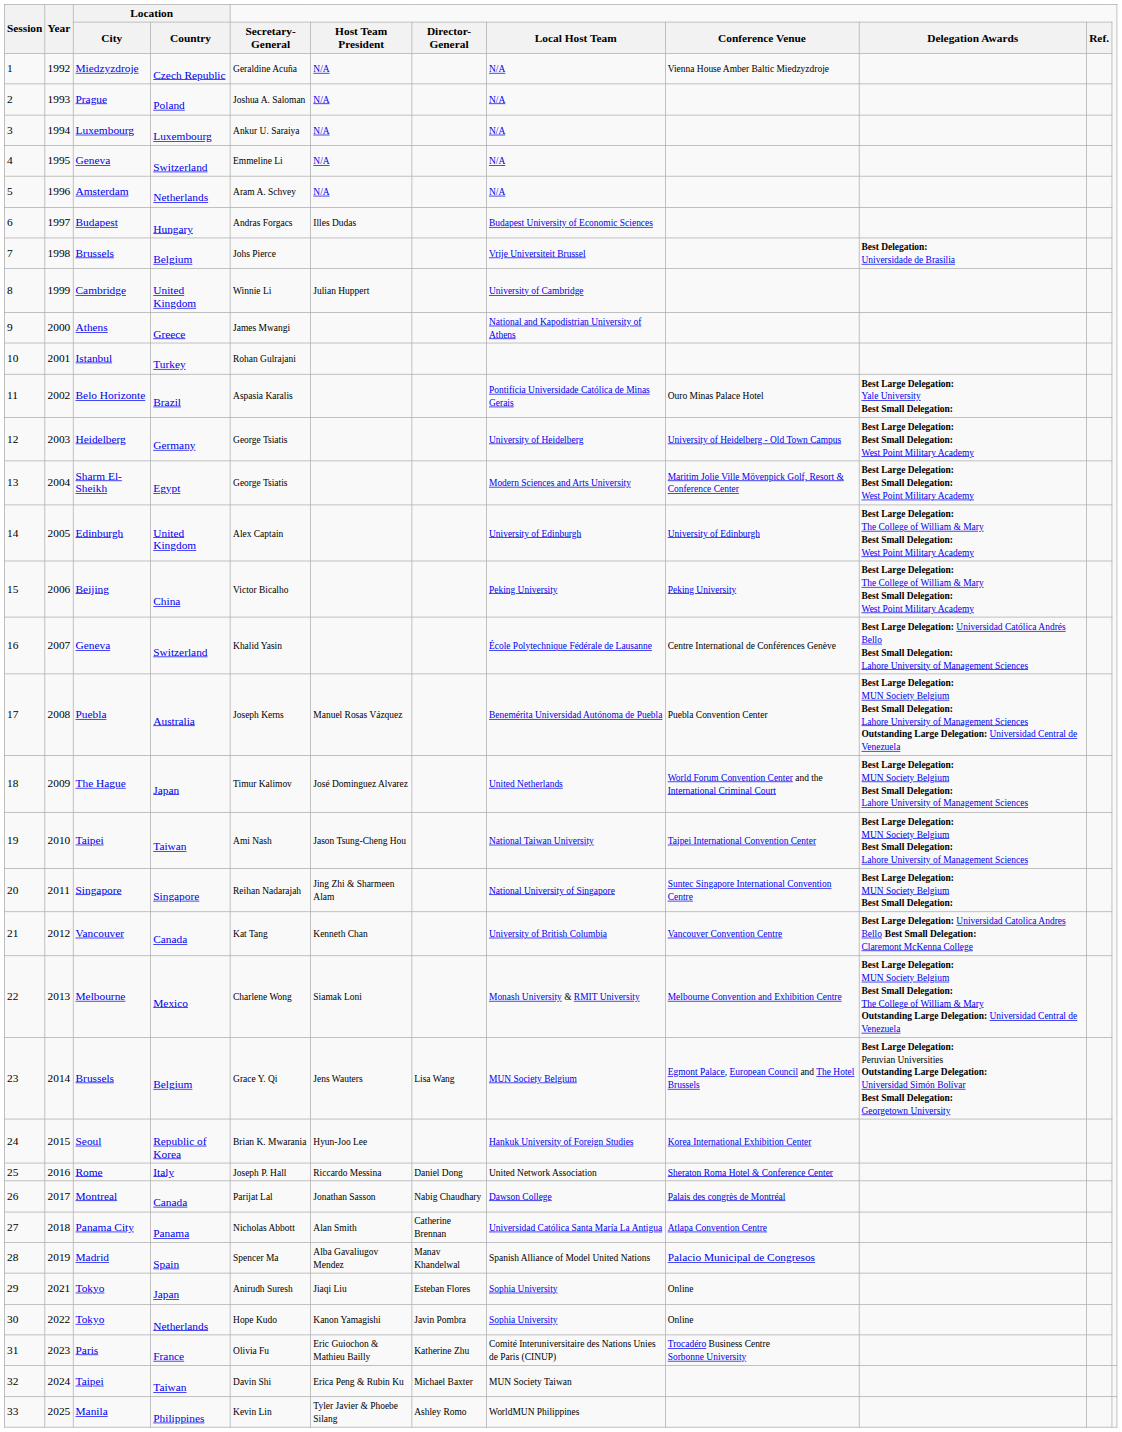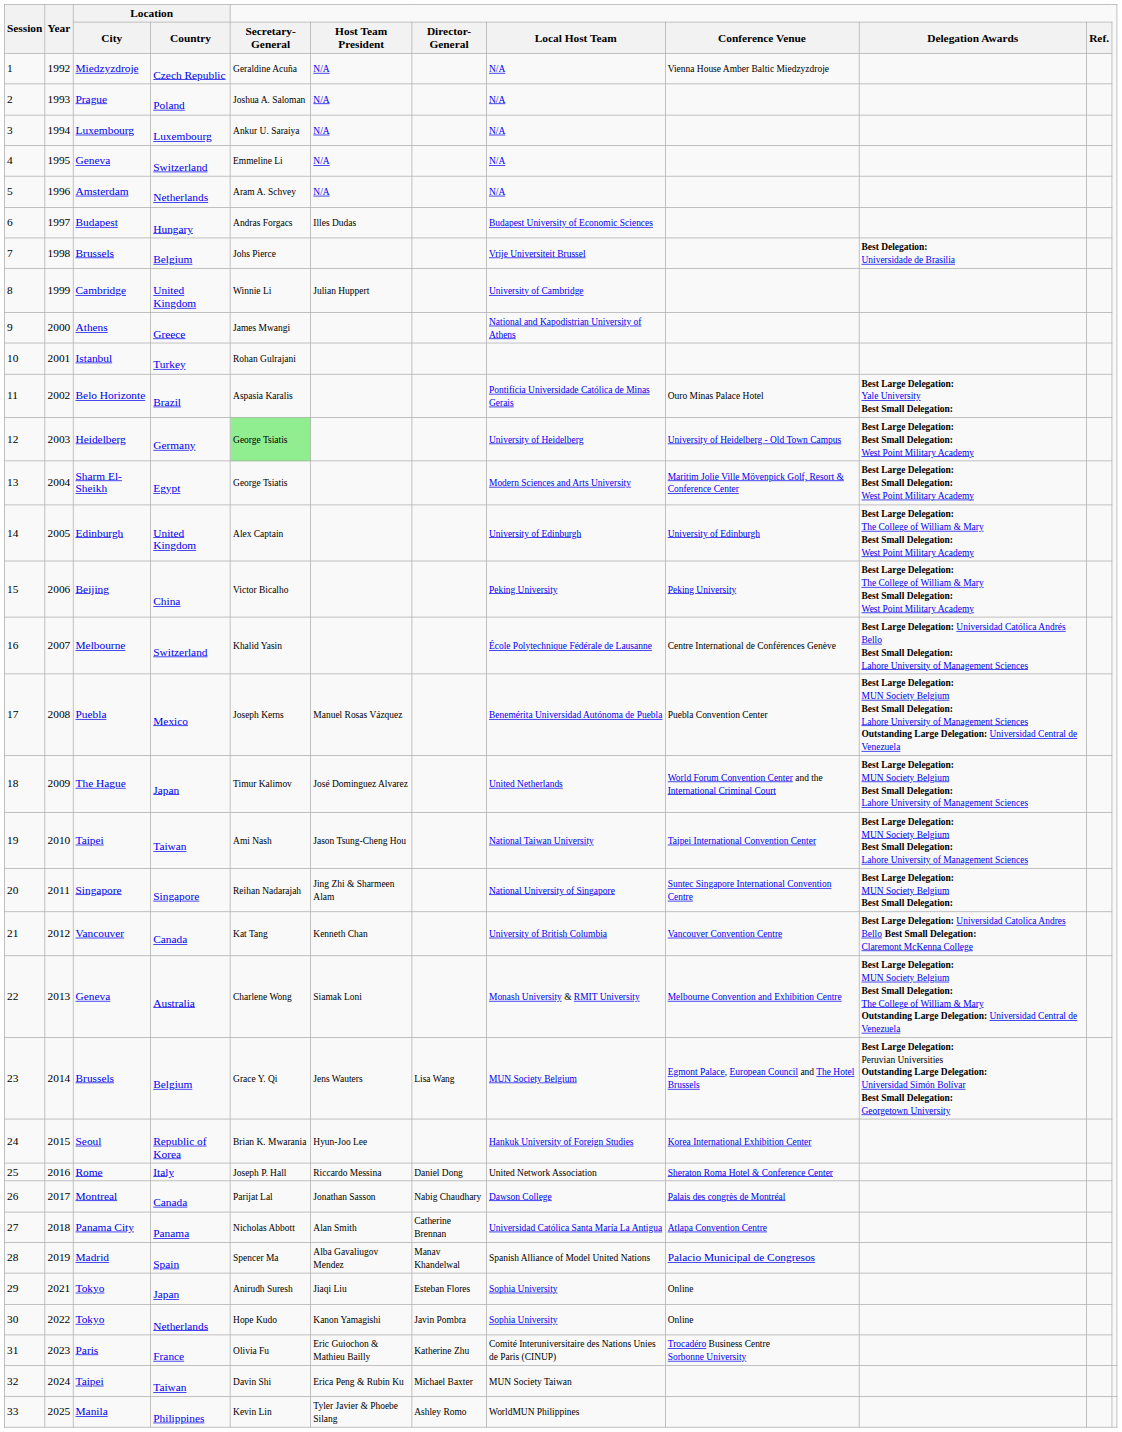(260, 440) no background -> (260, 440) lightgreen background
(93, 645) Geneva -> (100, 645) Melbourne
(174, 721) Australia -> (171, 721) Mexico
(100, 996) Melbourne -> (93, 996) Geneva
(171, 1002) Mexico -> (174, 1002) Australia
